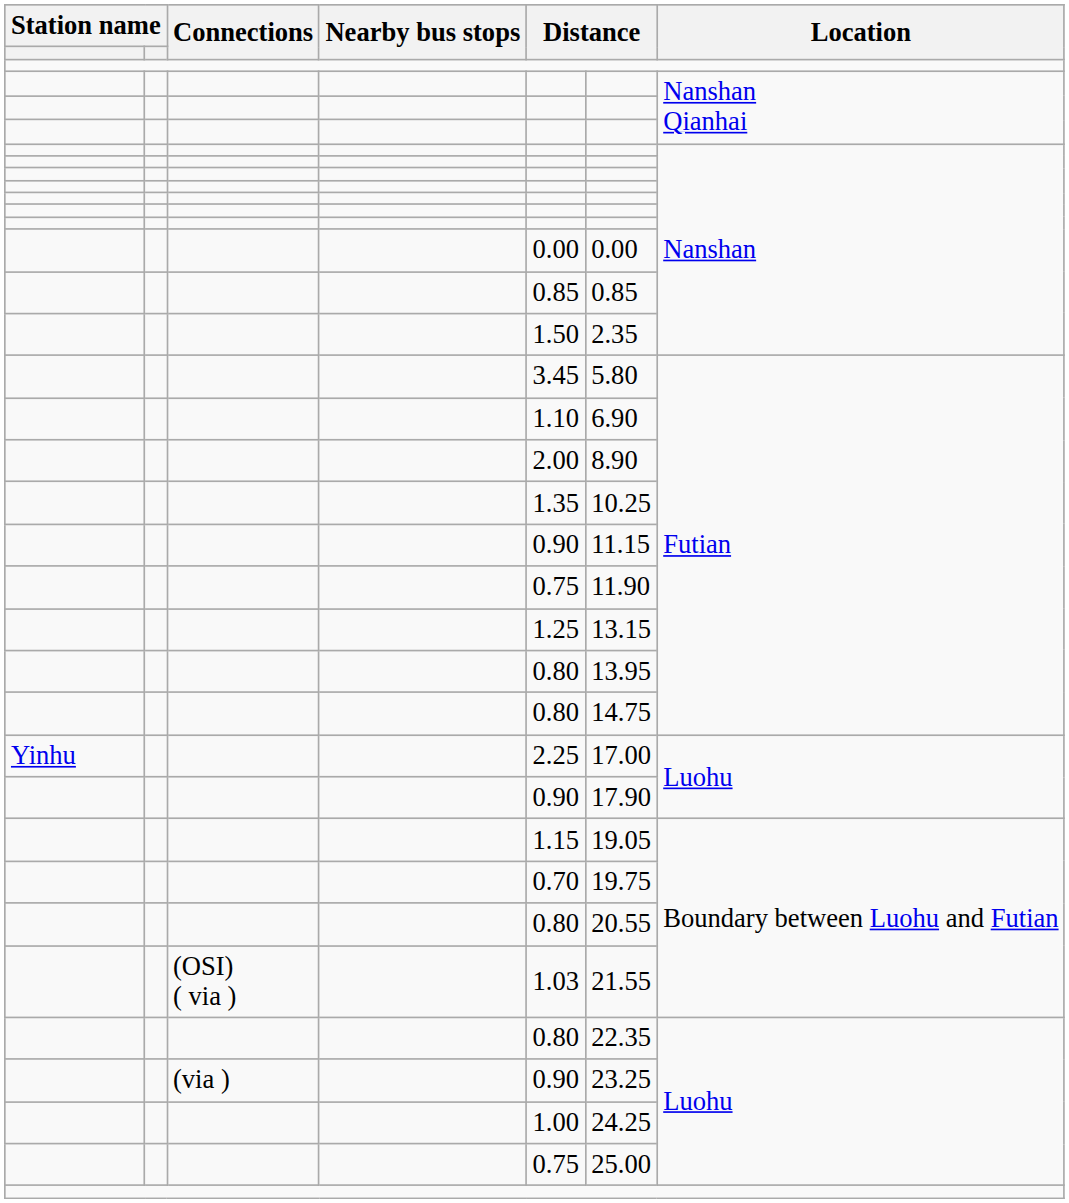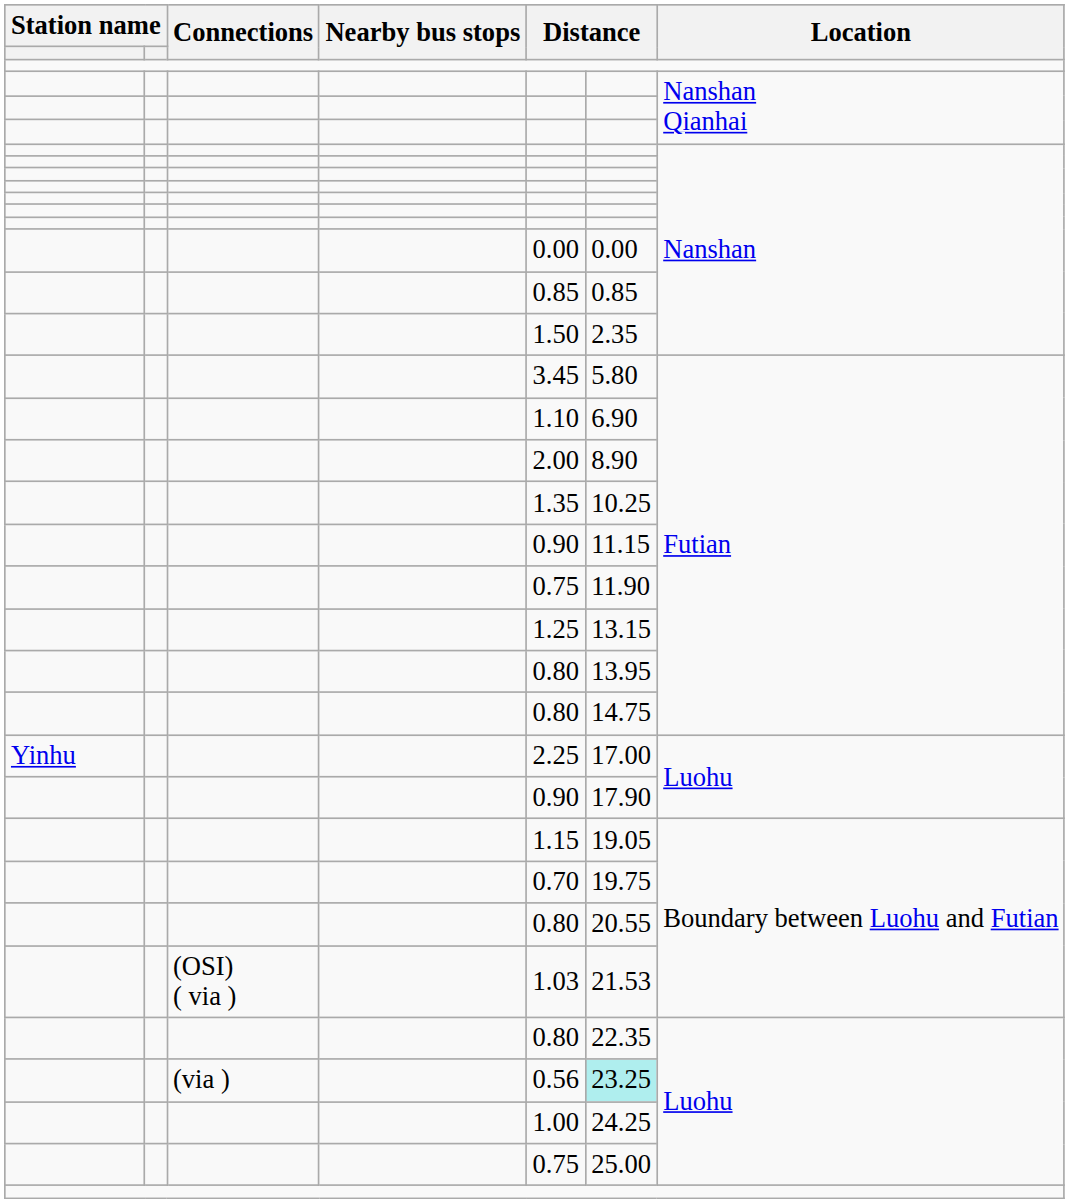(621, 980) 21.55 -> (621, 980) 21.53
(556, 1080) 0.90 -> (556, 1080) 0.56
(621, 1080) no background -> (621, 1080) paleturquoise background
